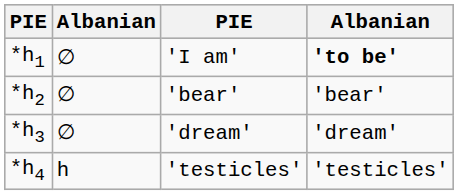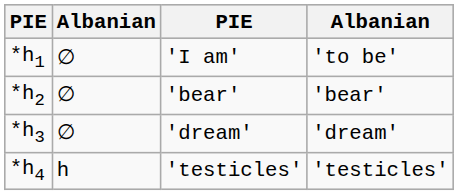(356, 57) bold -> (356, 57) normal
